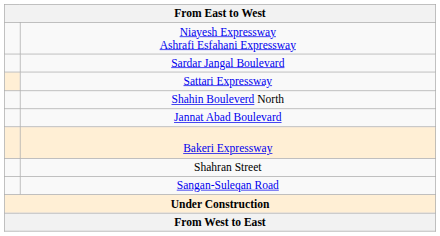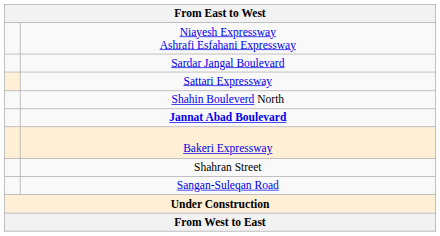(228, 117) normal -> (228, 117) bold
